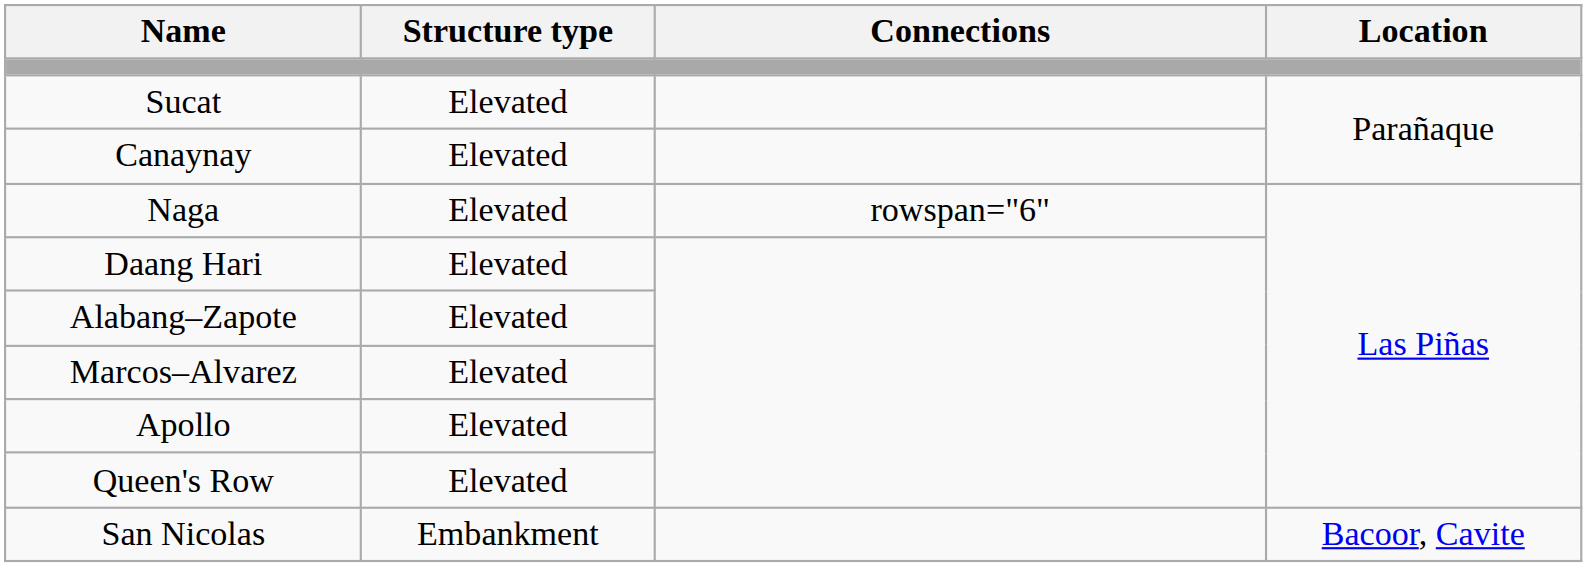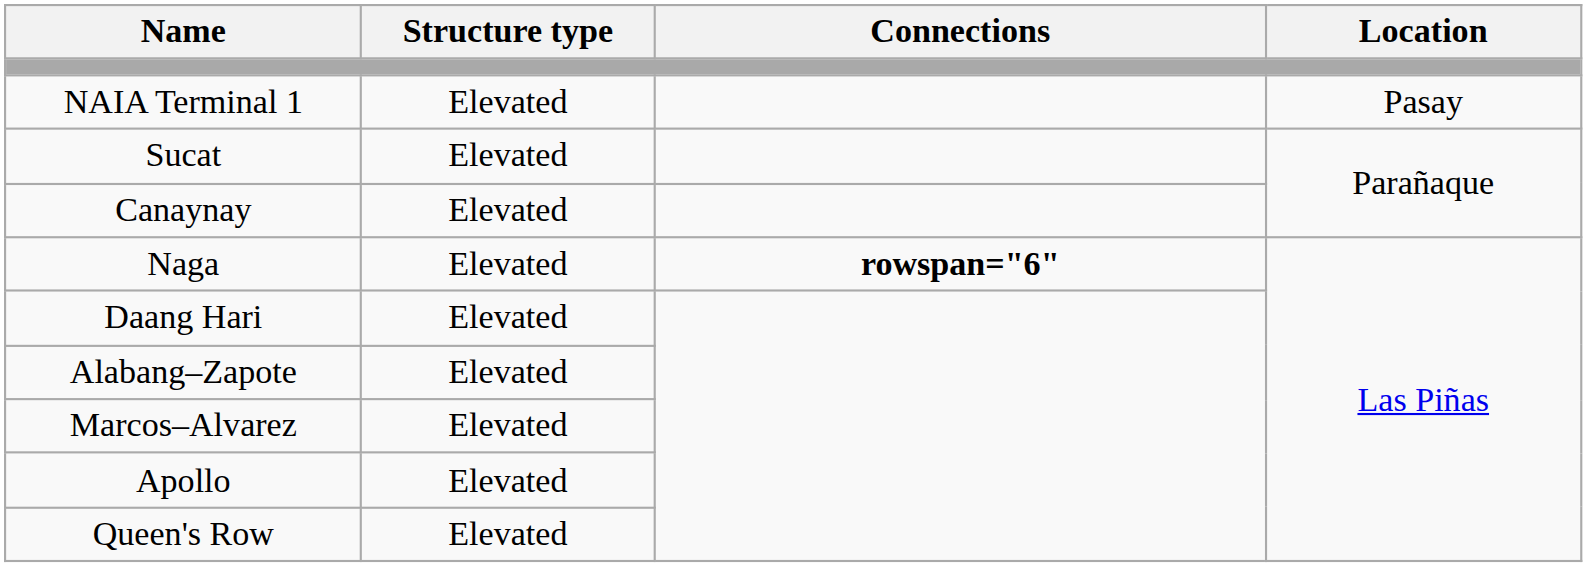+ row: (183, 101)
(960, 209) normal -> (960, 263) bold
- row: (183, 533)
